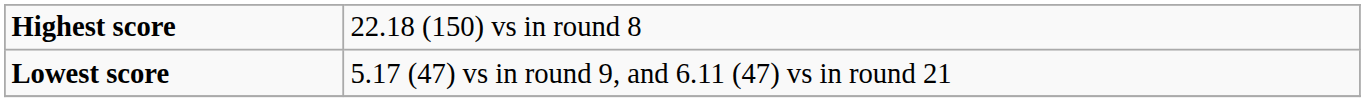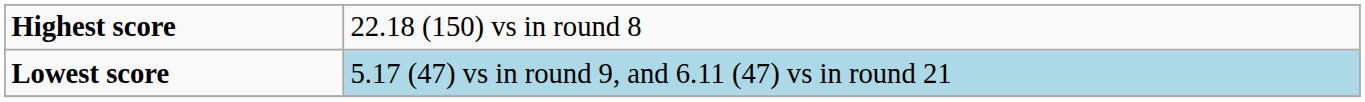(651, 72) no background -> (651, 72) lightblue background
